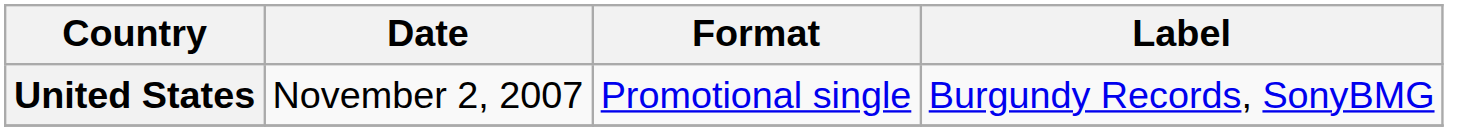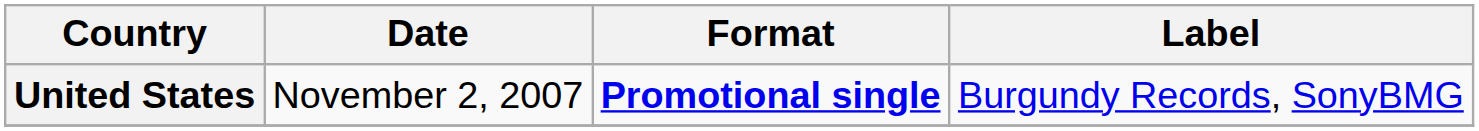(756, 94) normal -> (771, 94) bold
